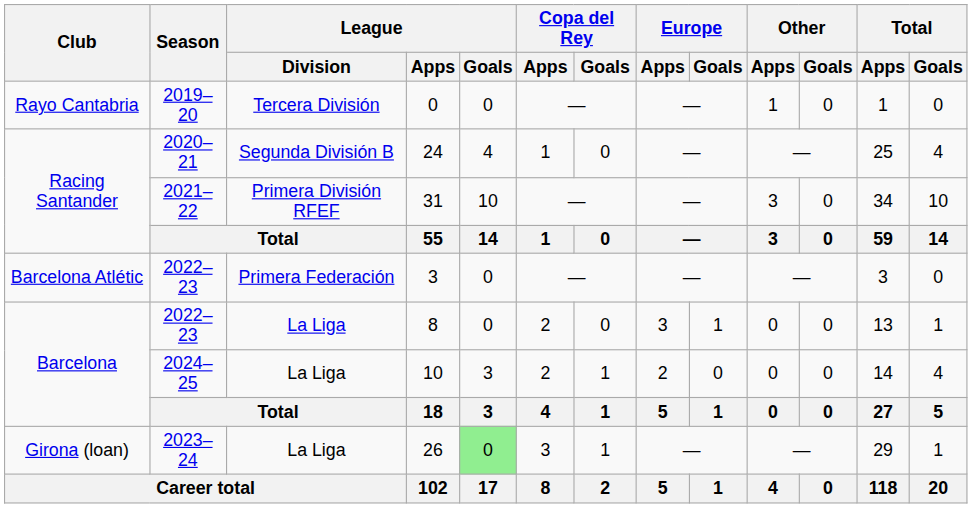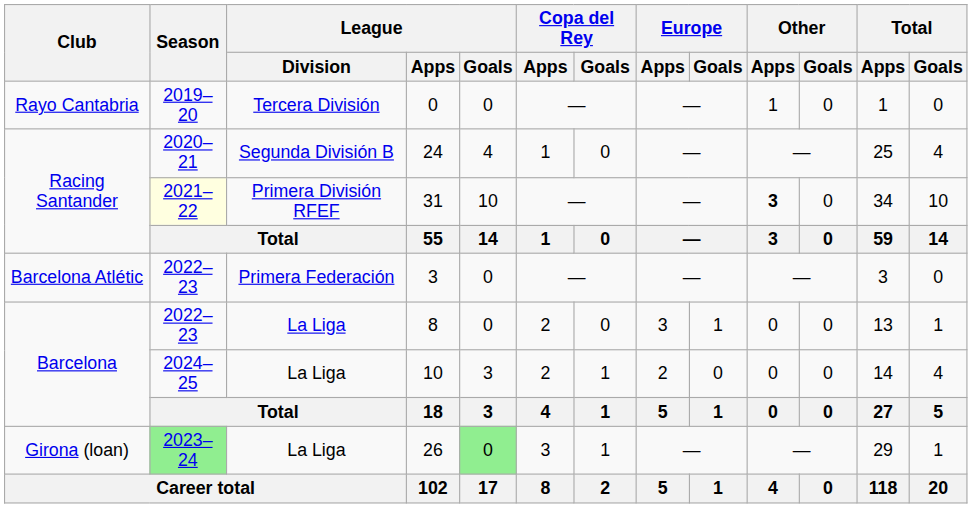(188, 201) no background -> (188, 201) lightyellow background
(773, 201) normal -> (773, 201) bold
(188, 450) no background -> (188, 450) lightgreen background
